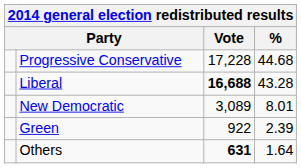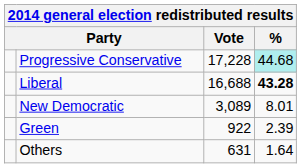(276, 60) no background -> (276, 60) paleturquoise background
(229, 83) bold -> (229, 83) normal
(276, 83) normal -> (276, 83) bold
(239, 151) bold -> (239, 151) normal
